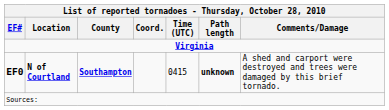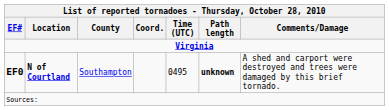(105, 72) bold -> (105, 72) normal
(178, 72) 0415 -> (178, 72) 0495
